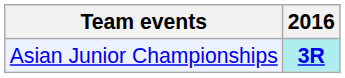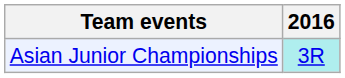(311, 55) bold -> (311, 55) normal
